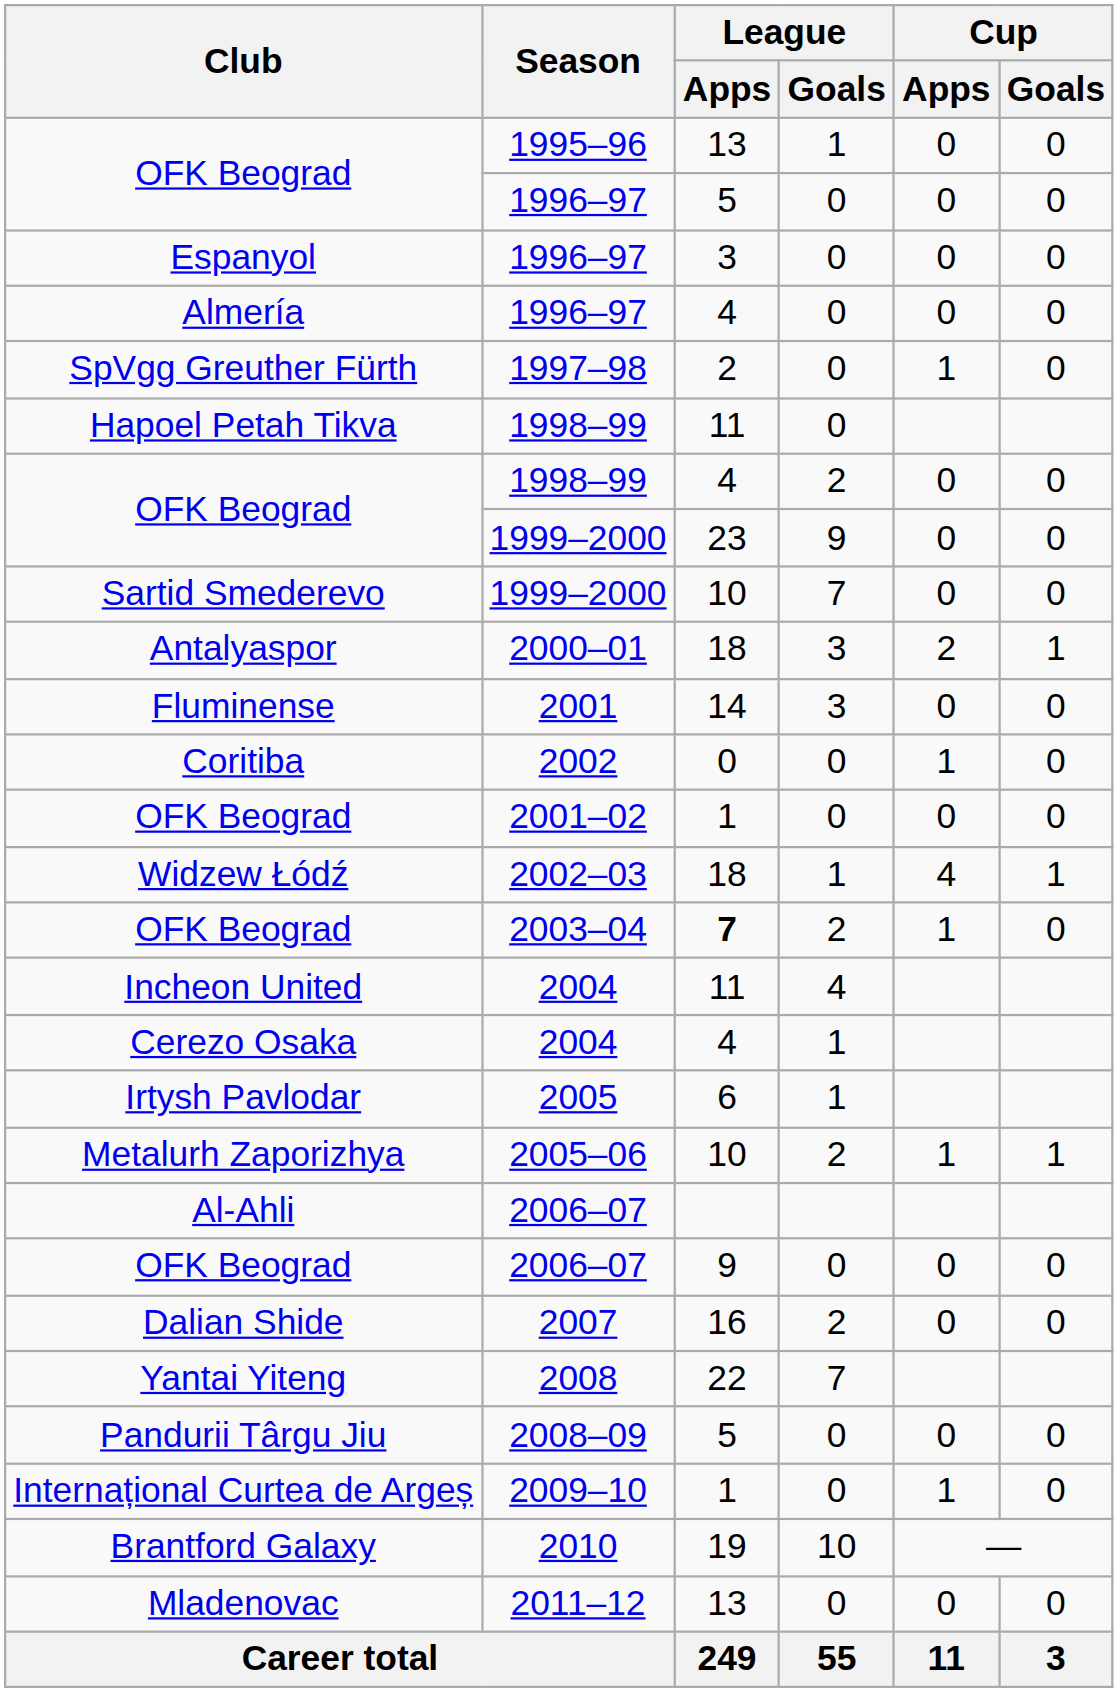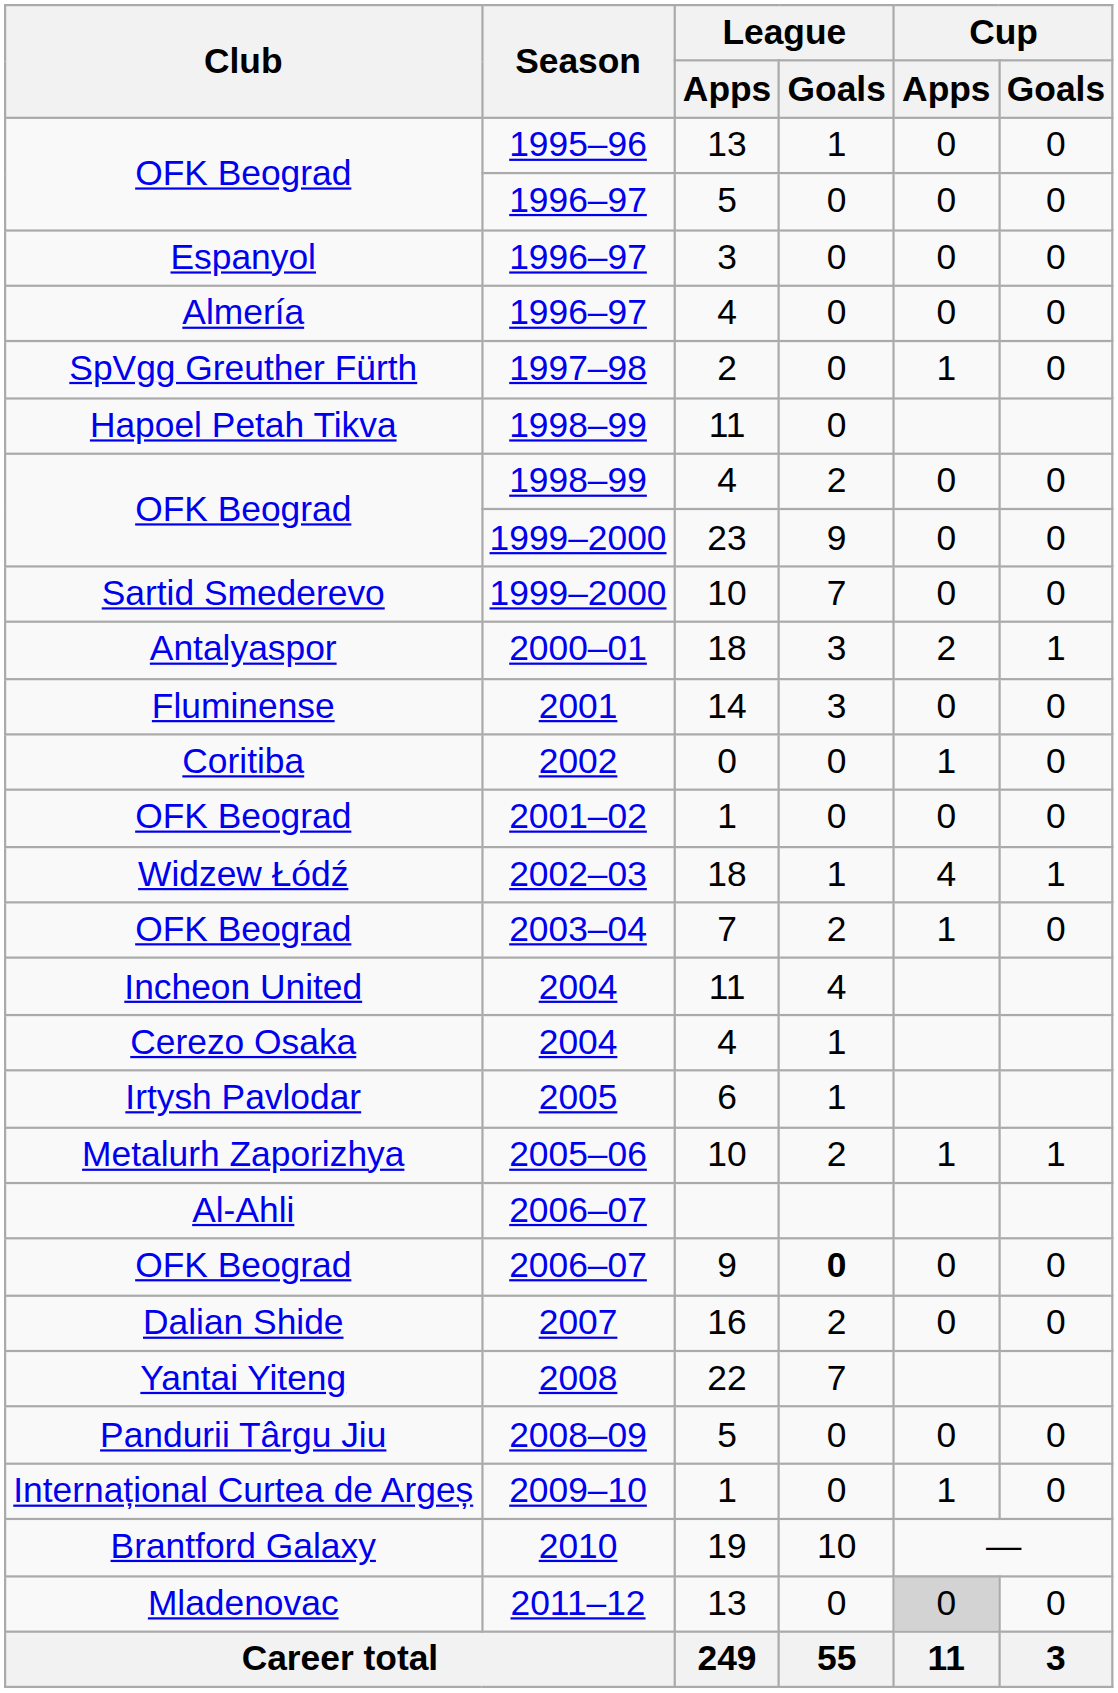(727, 929) bold -> (727, 929) normal
(837, 1266) normal -> (837, 1266) bold
(946, 1602) no background -> (946, 1602) lightgrey background
